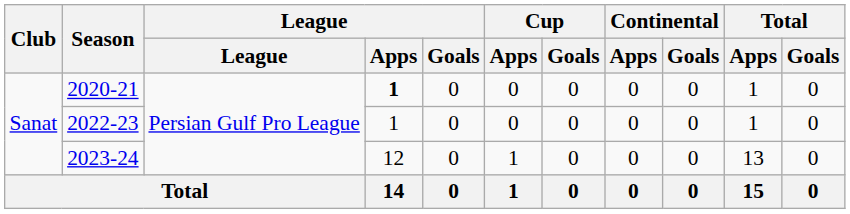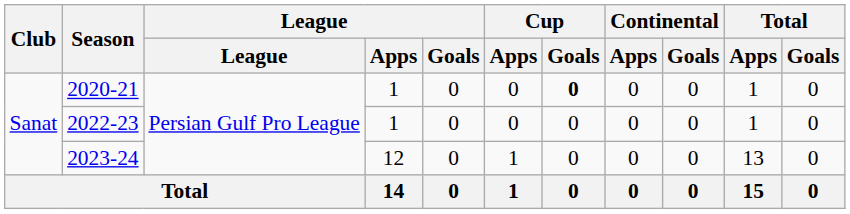(394, 89) bold -> (394, 89) normal
(573, 89) normal -> (573, 89) bold
